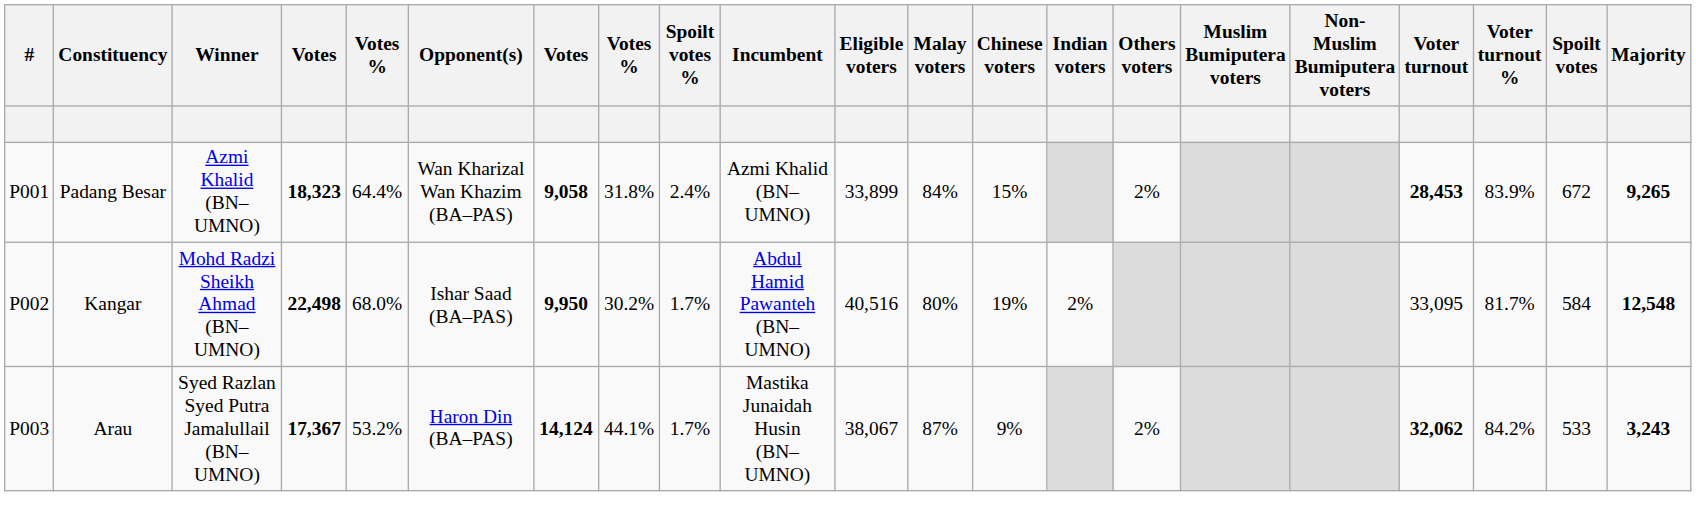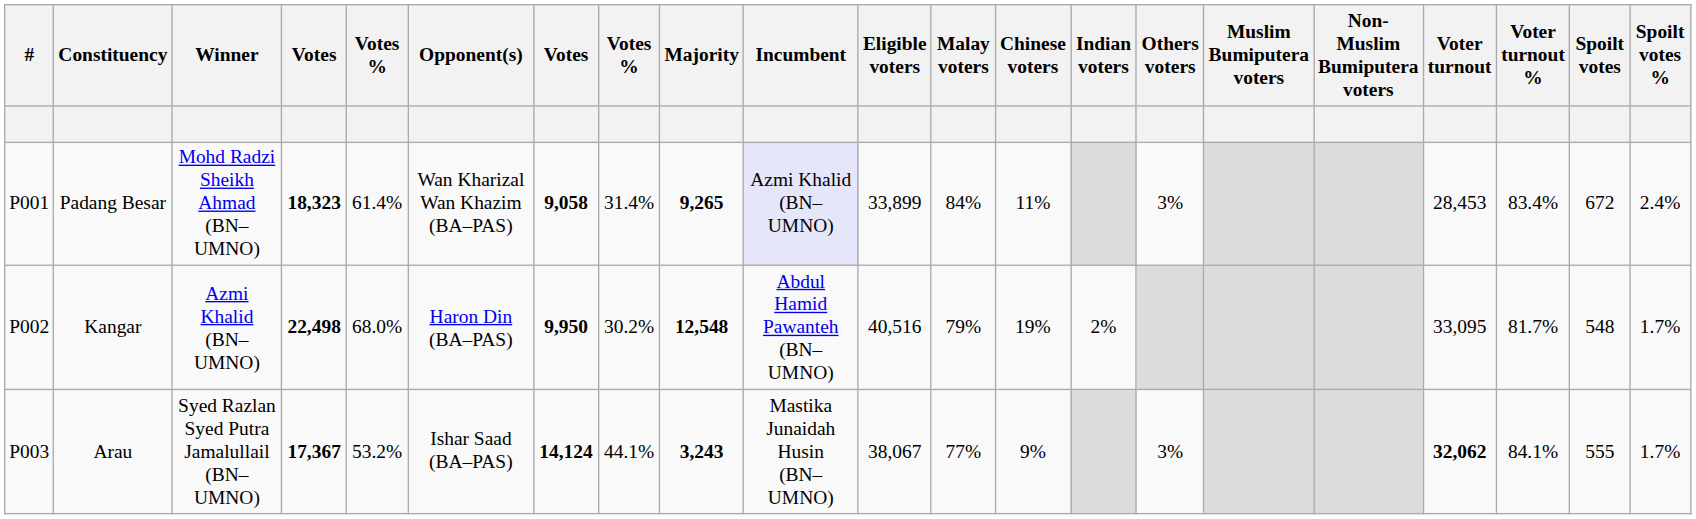columns swapped: (1648, 124) <-> (690, 124)
(227, 192) Azmi Khalid (BN–UMNO) -> (227, 203) Mohd Radzi Sheikh Ahmad (BN–UMNO)
(377, 192) 64.4% -> (377, 203) 61.4%
(629, 192) 31.8% -> (629, 203) 31.4%
(777, 192) no background -> (801, 203) lavender background
(1010, 192) 15% -> (1033, 203) 11%
(1147, 192) 2% -> (1170, 203) 3%
(1436, 192) bold -> (1460, 203) normal
(1510, 192) 83.9% -> (1533, 203) 83.4%
(227, 304) Mohd Radzi Sheikh Ahmad (BN–UMNO) -> (227, 327) Azmi Khalid (BN–UMNO)
(471, 304) Ishar Saad (BA–PAS) -> (471, 327) Haron Din (BA–PAS)
(940, 304) 80% -> (963, 327) 79%
(1576, 304) 584 -> (1600, 327) 548
(471, 428) Haron Din (BA–PAS) -> (471, 451) Ishar Saad (BA–PAS)
(940, 428) 87% -> (963, 451) 77%
(1147, 428) 2% -> (1170, 451) 3%
(1510, 428) 84.2% -> (1533, 451) 84.1%
(1576, 428) 533 -> (1600, 451) 555
